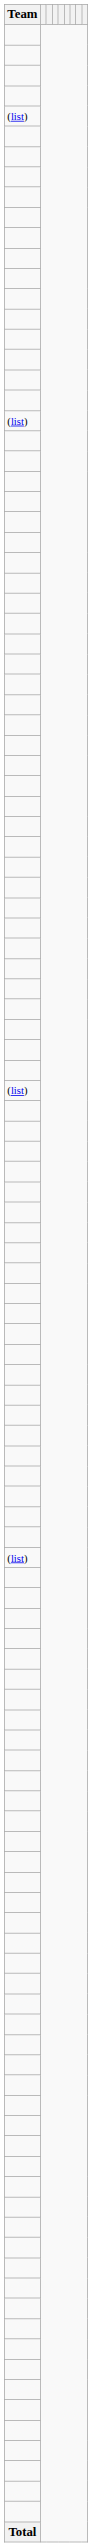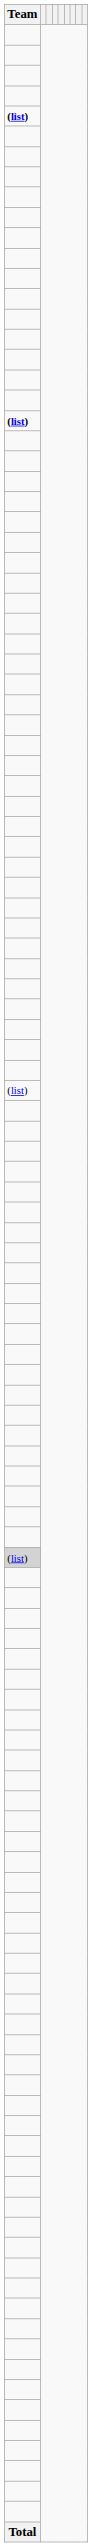(17, 116) normal -> (18, 116) bold
(17, 421) normal -> (18, 420) bold
(17, 1558) no background -> (17, 1558) lightgrey background
